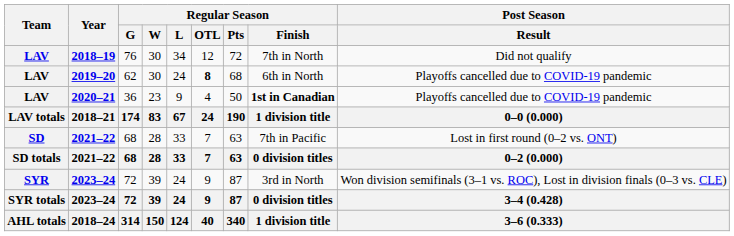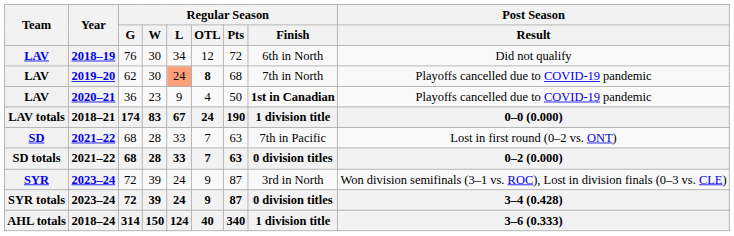(293, 56) 7th in North -> (293, 56) 6th in North
(179, 76) no background -> (179, 76) lightsalmon background
(293, 76) 6th in North -> (293, 76) 7th in North
